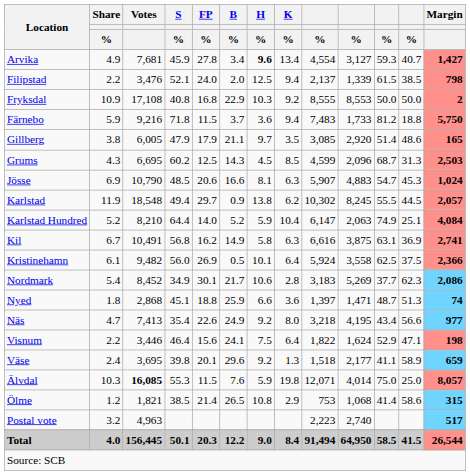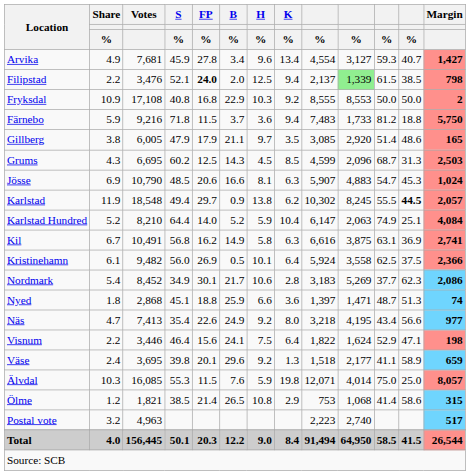(265, 59) bold -> (265, 59) normal
(207, 80) normal -> (207, 80) bold
(359, 80) no background -> (359, 80) lightgreen background
(411, 200) normal -> (411, 200) bold
(147, 380) bold -> (147, 380) normal
